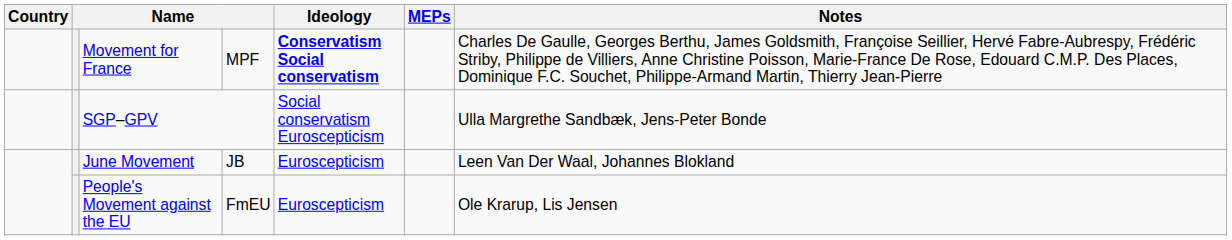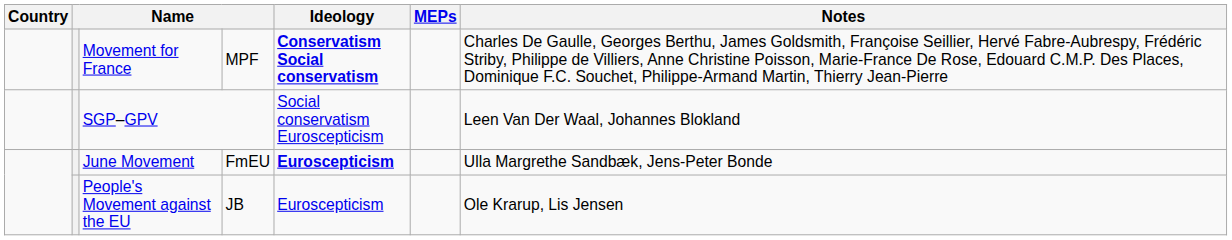(612, 119) Ulla Margrethe Sandbæk, Jens-Peter Bonde -> (602, 119) Leen Van Der Waal, Johannes Blokland
(235, 162) JB -> (248, 162) FmEU
(331, 162) normal -> (336, 162) bold
(596, 162) Leen Van Der Waal, Johannes Blokland -> (618, 162) Ulla Margrethe Sandbæk, Jens-Peter Bonde
(248, 204) FmEU -> (235, 204) JB
